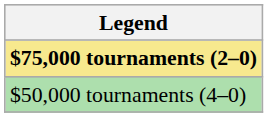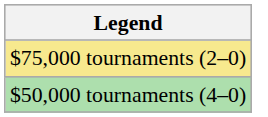(133, 57) bold -> (128, 57) normal
